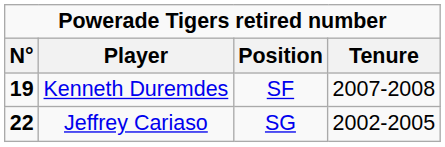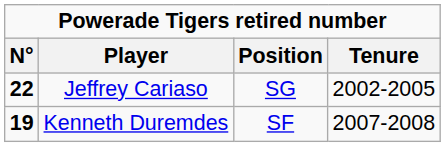rows swapped: (136, 89) <-> (136, 123)
